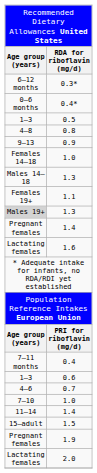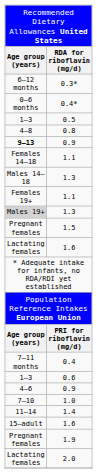(26, 142) normal -> (26, 142) bold
(69, 157) 1.0 -> (69, 157) 1.1
(69, 228) 1.4 -> (69, 228) 1.5
(69, 389) 0.7 -> (69, 389) 0.9
(69, 423) 1.5 -> (69, 423) 1.6
